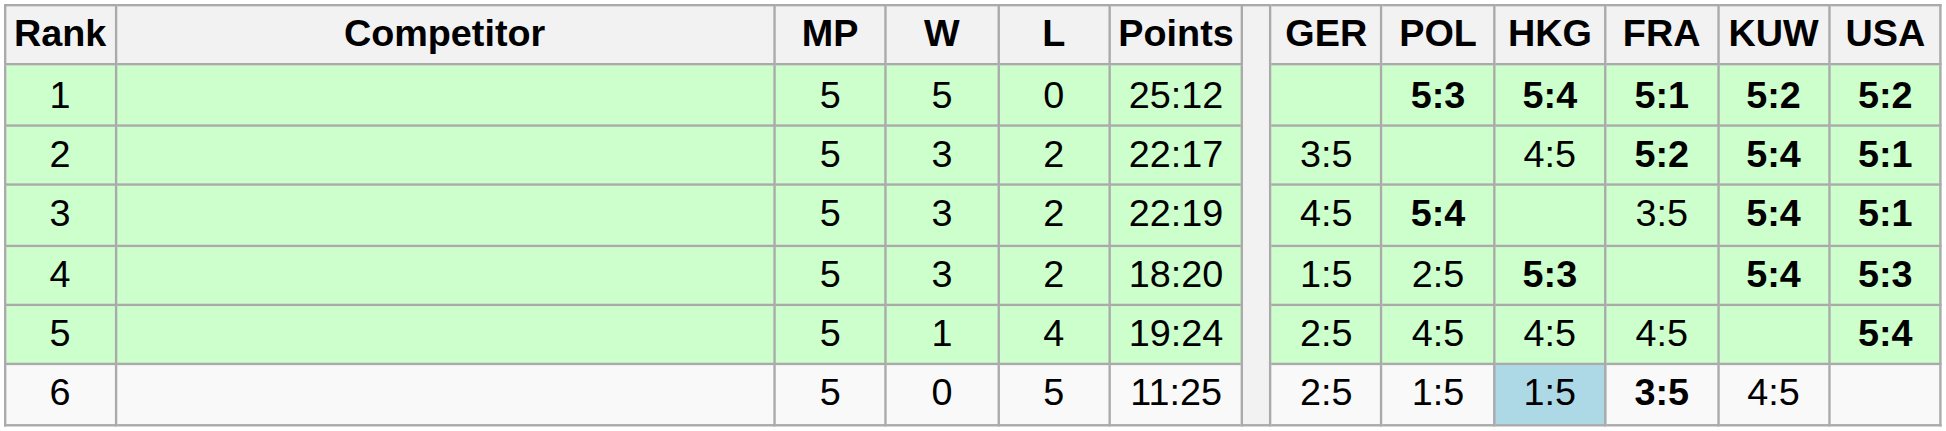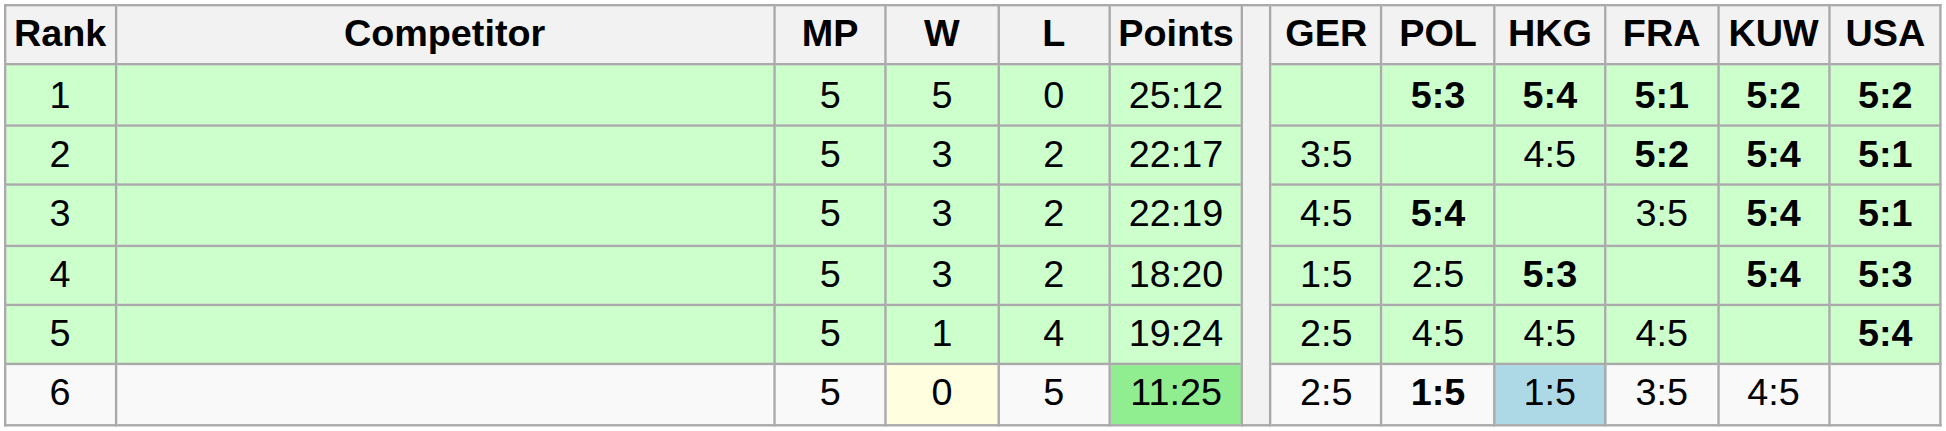(942, 393) no background -> (942, 393) lightyellow background
(1176, 393) no background -> (1176, 393) lightgreen background
(1438, 393) normal -> (1438, 393) bold
(1662, 393) bold -> (1662, 393) normal
